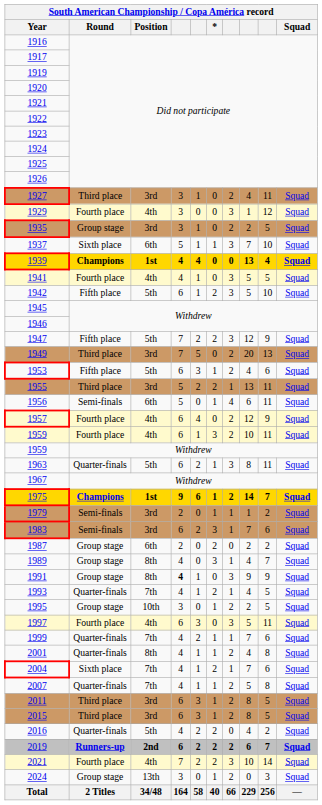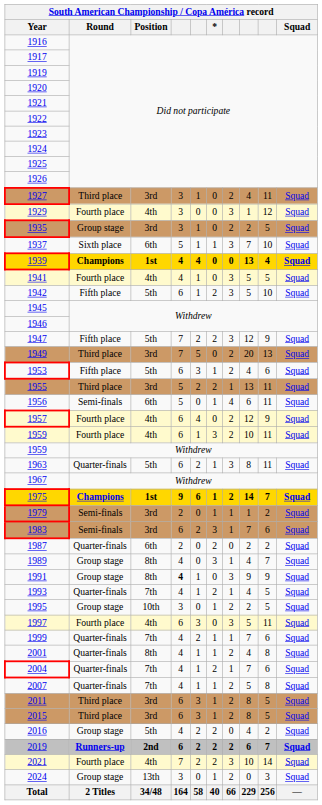(100, 546) Group stage -> (100, 546) Quarter-finals
(100, 669) Sixth place -> (100, 669) Quarter-finals
(100, 731) Quarter-finals -> (100, 731) Group stage
